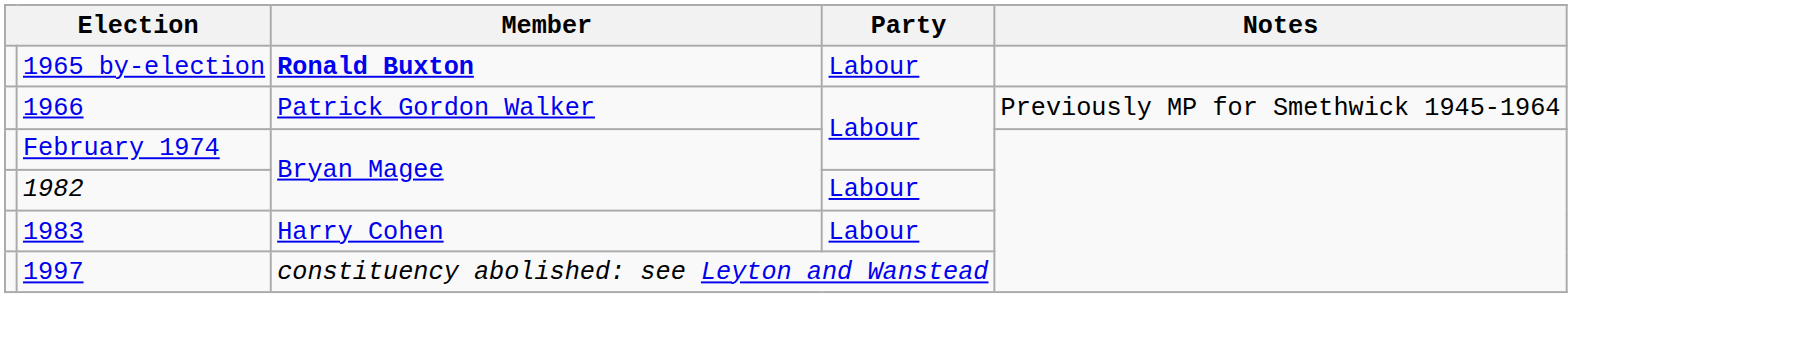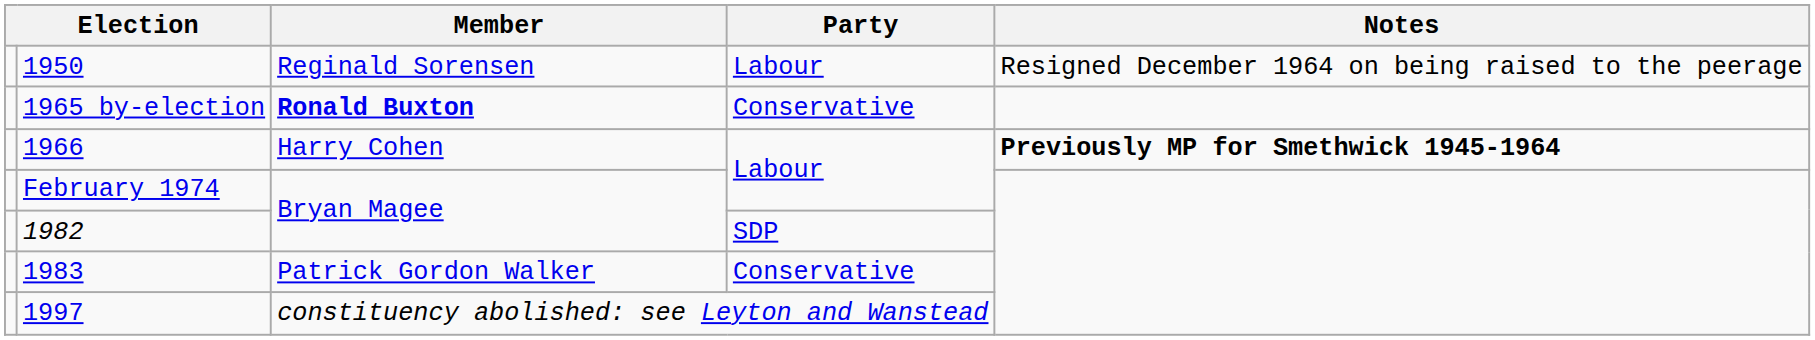+ row: (53, 67)
(874, 67) Labour -> (824, 108) Conservative
(436, 108) Patrick Gordon Walker -> (360, 149) Harry Cohen
(1280, 108) normal -> (1280, 149) bold
(874, 190) Labour -> (756, 231) SDP
(360, 231) Harry Cohen -> (436, 272) Patrick Gordon Walker
(874, 231) Labour -> (824, 272) Conservative
